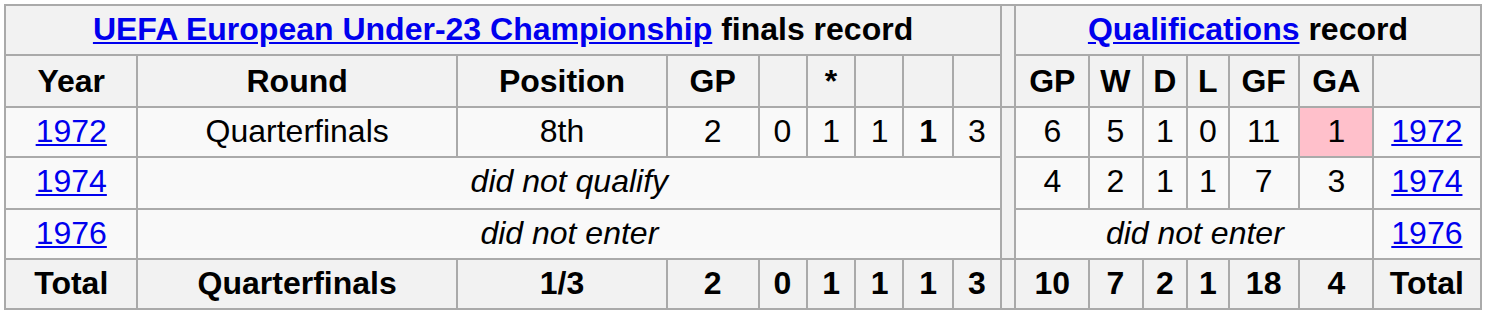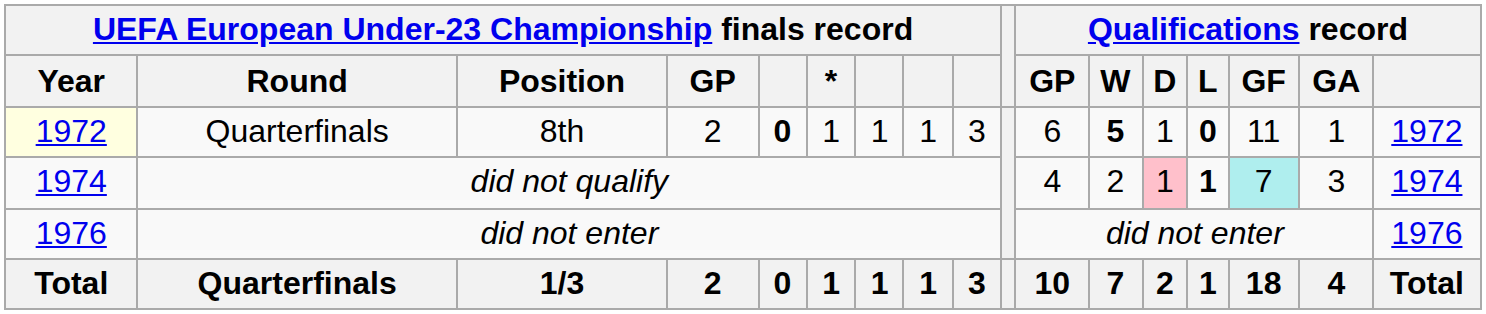(71, 131) no background -> (71, 131) lightyellow background
(782, 131) normal -> (782, 131) bold
(928, 131) bold -> (928, 131) normal
(1115, 131) normal -> (1115, 131) bold
(1208, 131) normal -> (1208, 131) bold
(1336, 131) pink background -> (1336, 131) no background
(1165, 182) no background -> (1165, 182) pink background
(1208, 182) normal -> (1208, 182) bold
(1264, 182) no background -> (1264, 182) paleturquoise background
